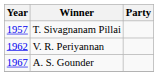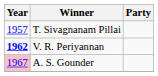(17, 46) normal -> (17, 46) bold
(17, 63) no background -> (17, 63) pink background
